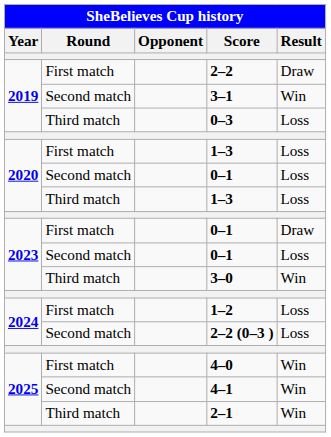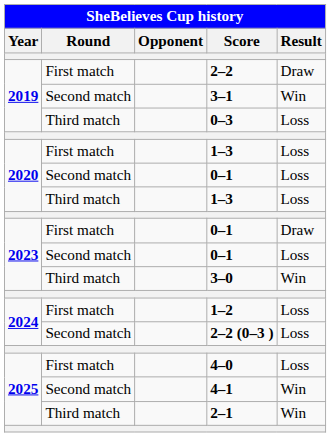(293, 364) Win -> (295, 364) Loss
